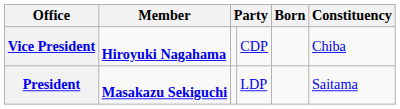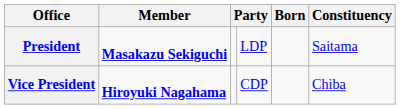rows swapped: (51, 84) <-> (51, 46)
